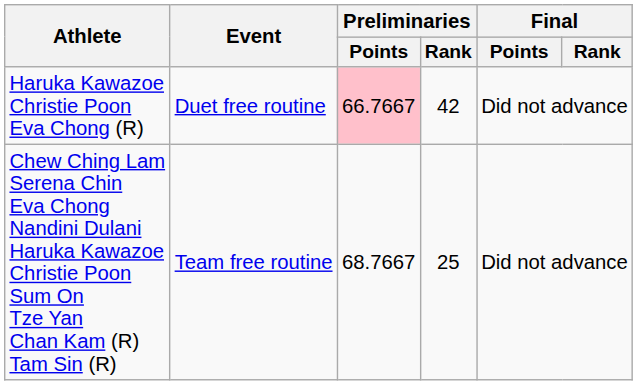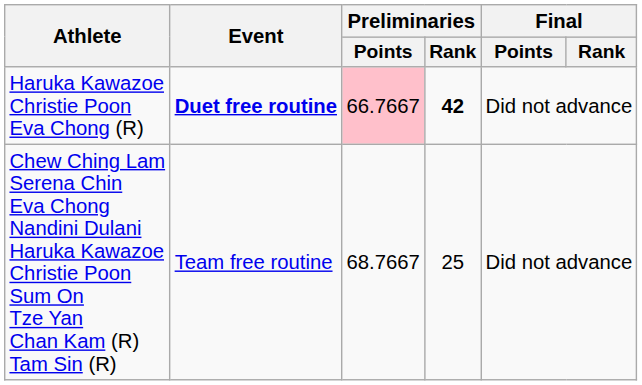(250, 106) normal -> (256, 106) bold
(448, 106) normal -> (453, 106) bold
